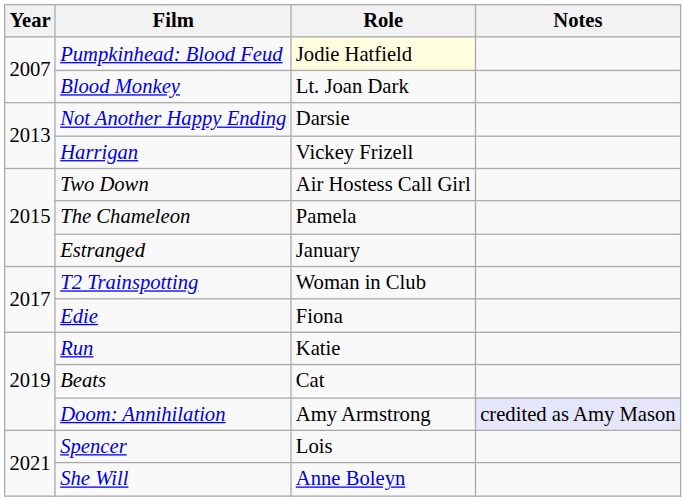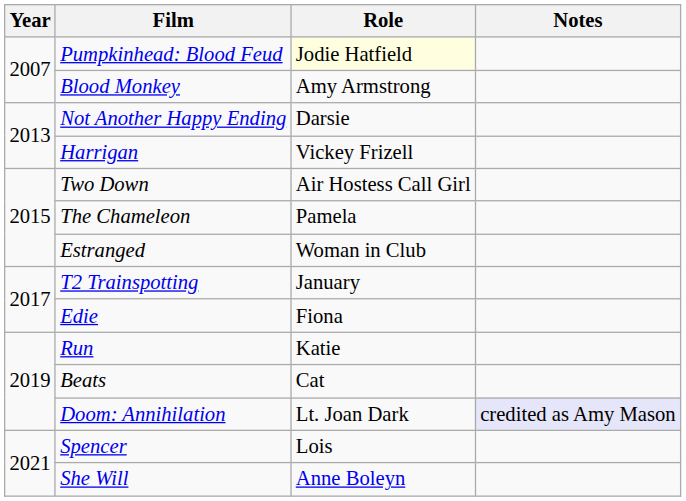(352, 86) Lt. Joan Dark -> (363, 86) Amy Armstrong
(328, 250) January -> (361, 250) Woman in Club
(361, 282) Woman in Club -> (328, 282) January
(363, 413) Amy Armstrong -> (352, 413) Lt. Joan Dark
